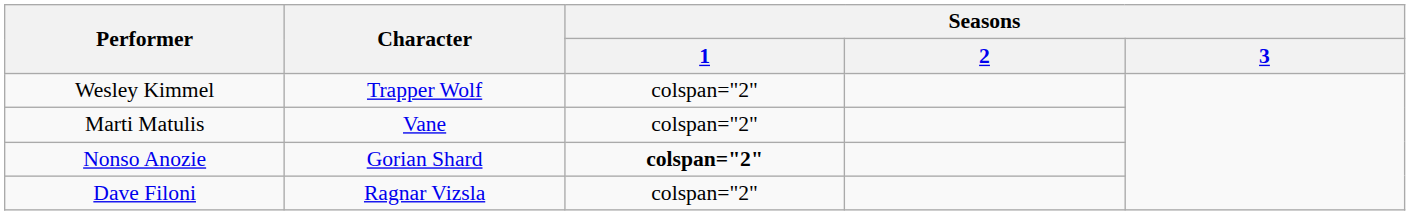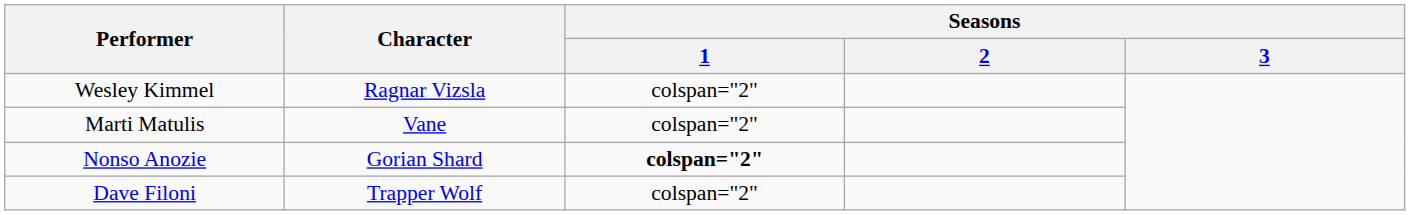(425, 90) Trapper Wolf -> (425, 90) Ragnar Vizsla
(425, 192) Ragnar Vizsla -> (425, 192) Trapper Wolf
